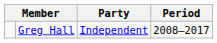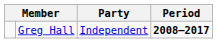(181, 30) normal -> (181, 30) bold
